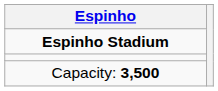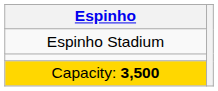(105, 41) bold -> (105, 41) normal
(105, 73) no background -> (105, 73) gold background
